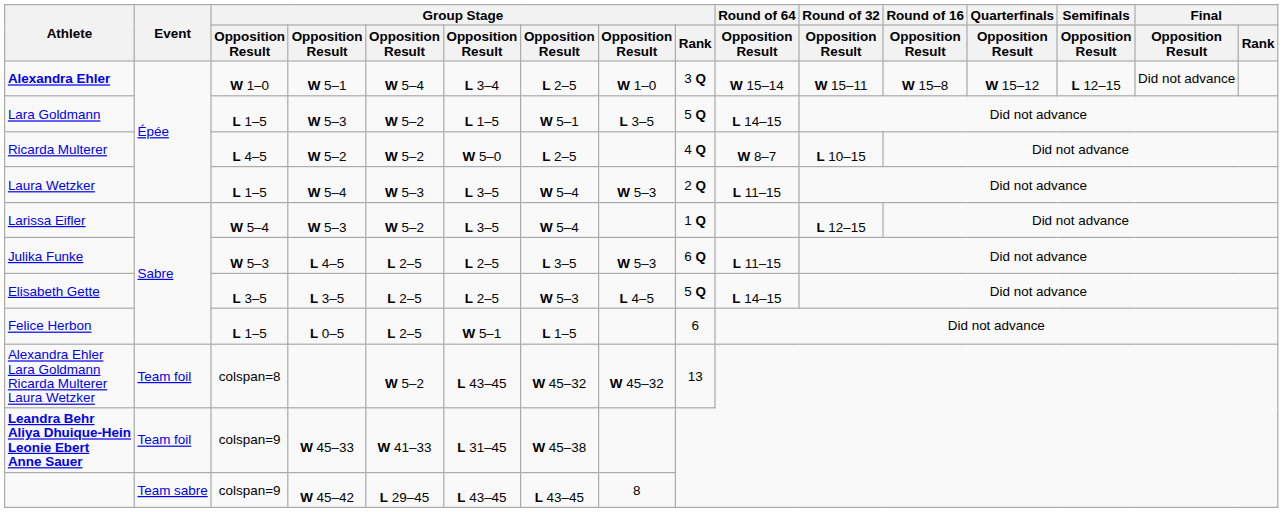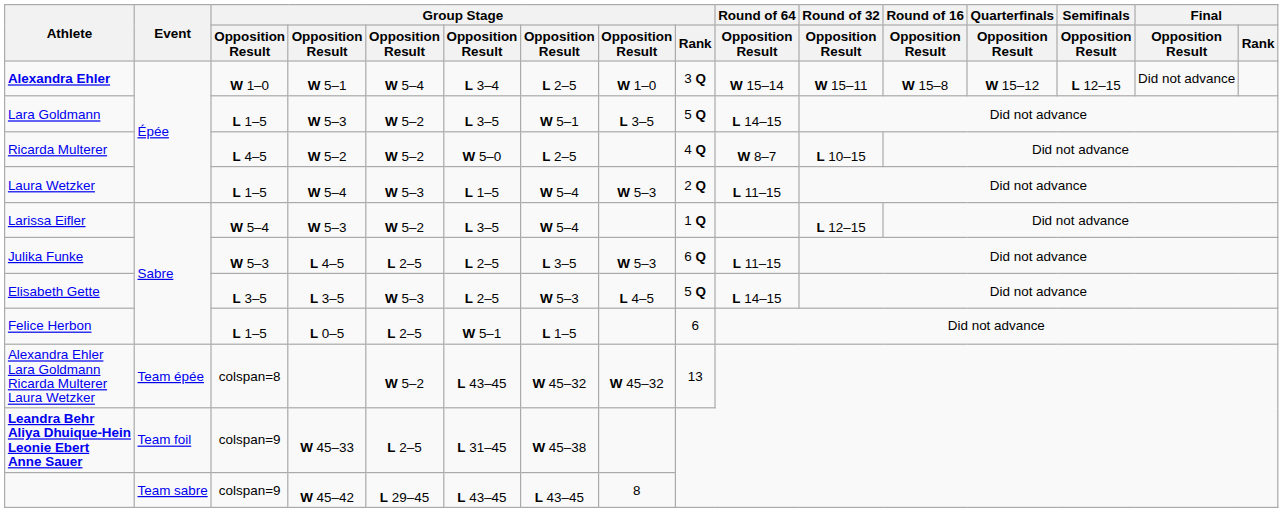(482, 121) L 1–5 -> (482, 121) L 3–5
(482, 192) L 3–5 -> (482, 192) L 1–5
(404, 298) L 2–5 -> (404, 298) W 5–3
(164, 376) Team foil -> (171, 376) Team épée
(404, 447) W 41–33 -> (404, 447) L 2–5
